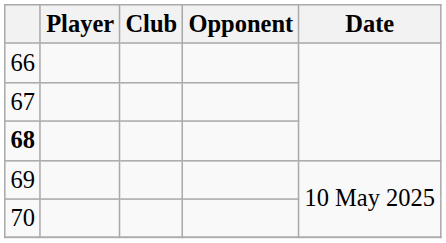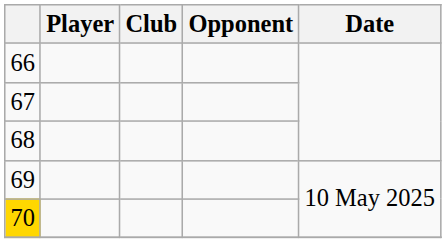(23, 140) bold -> (23, 140) normal
(23, 218) no background -> (23, 218) gold background
